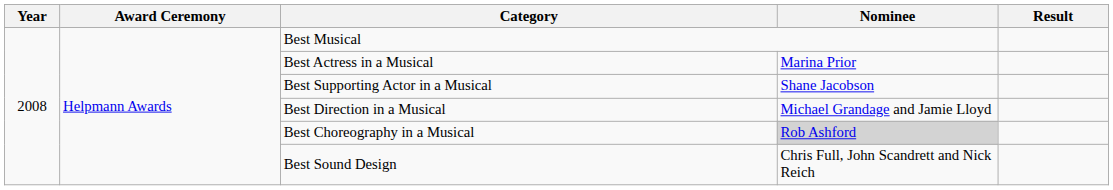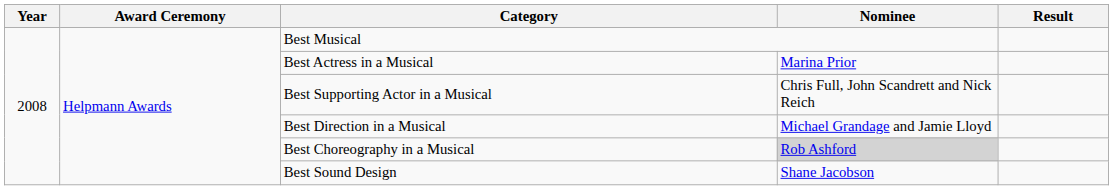(827, 86) Shane Jacobson -> (886, 94) Chris Full, John Scandrett and Nick Reich
(886, 164) Chris Full, John Scandrett and Nick Reich -> (827, 172) Shane Jacobson
